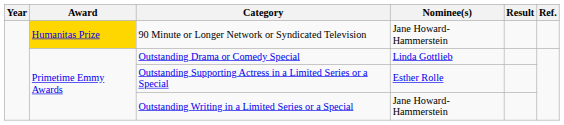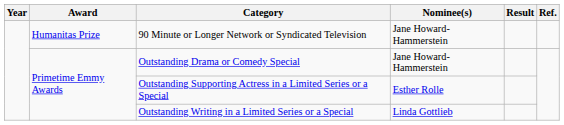(66, 34) gold background -> (66, 34) no background
(423, 56) Linda Gottlieb -> (421, 62) Jane Howard-Hammerstein
(421, 106) Jane Howard-Hammerstein -> (423, 112) Linda Gottlieb
